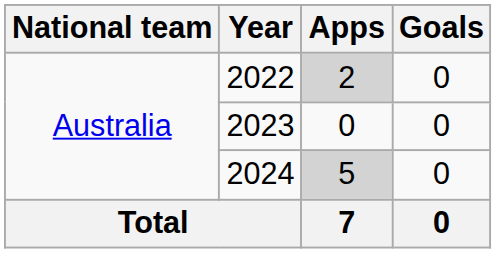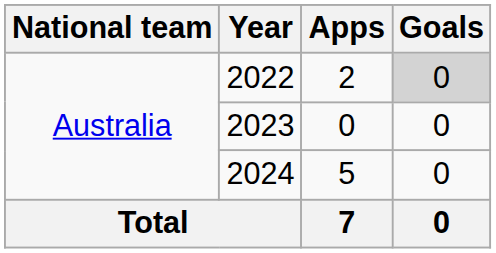(347, 77) lightgrey background -> (347, 77) no background
(442, 77) no background -> (442, 77) lightgrey background
(347, 174) lightgrey background -> (347, 174) no background
